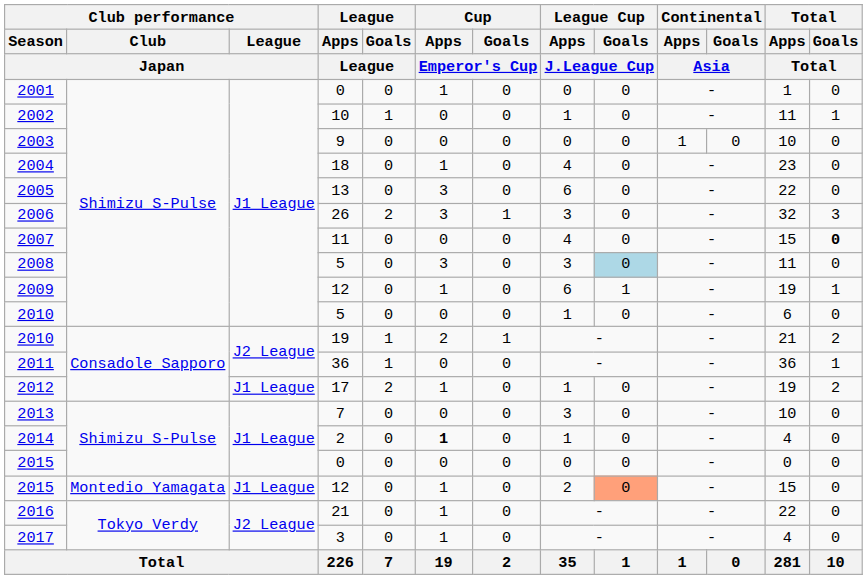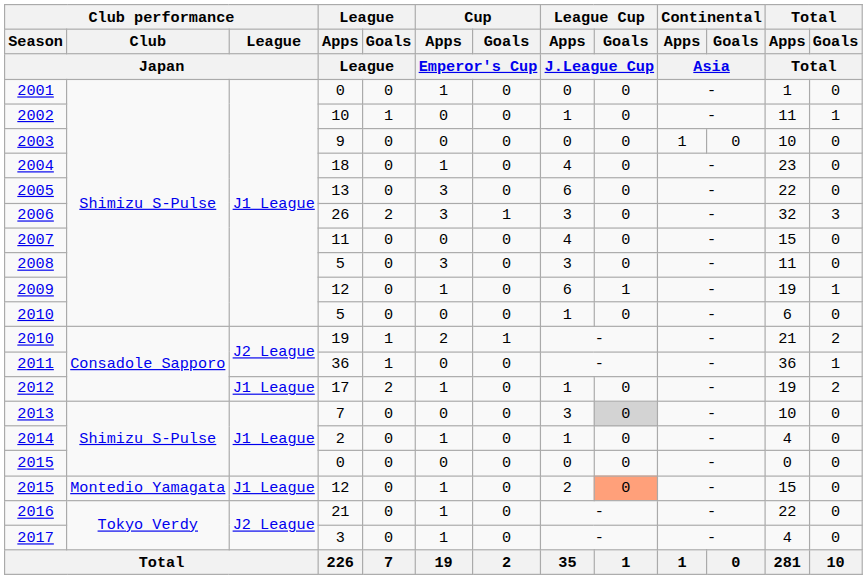(836, 240) bold -> (836, 240) normal
(626, 265) lightblue background -> (626, 265) no background
(626, 414) no background -> (626, 414) lightgrey background
(444, 438) bold -> (444, 438) normal
